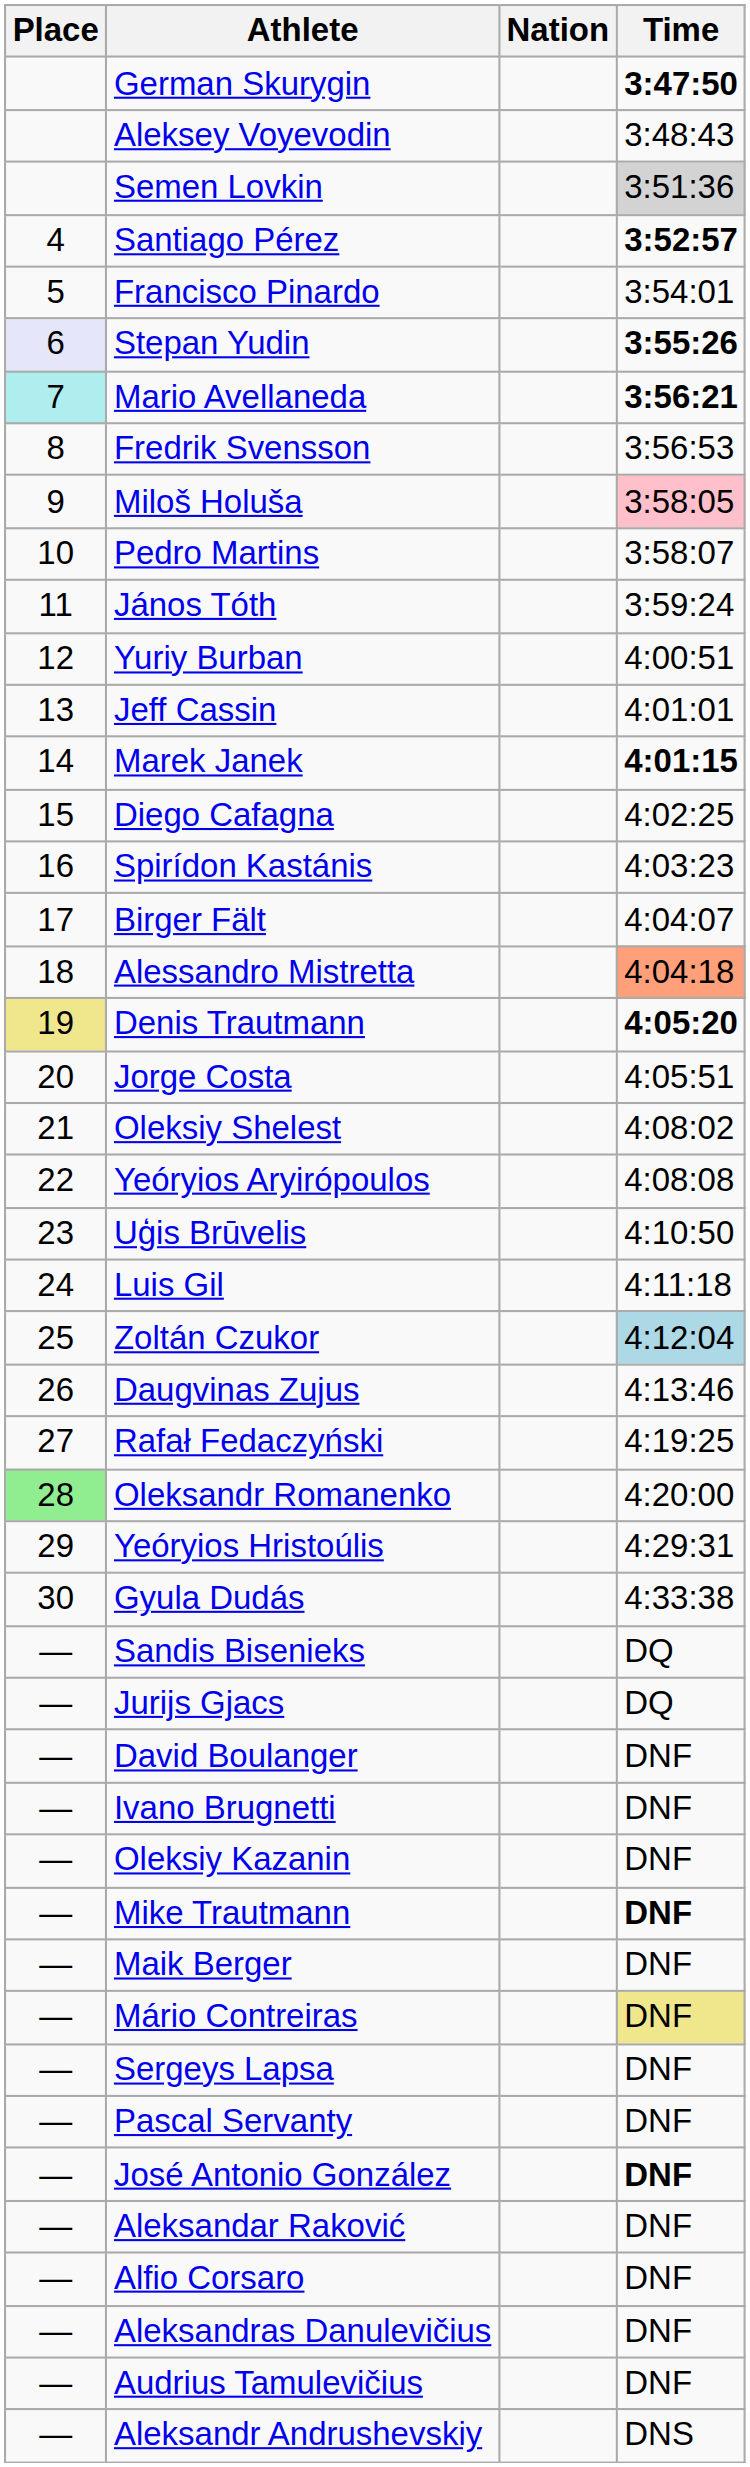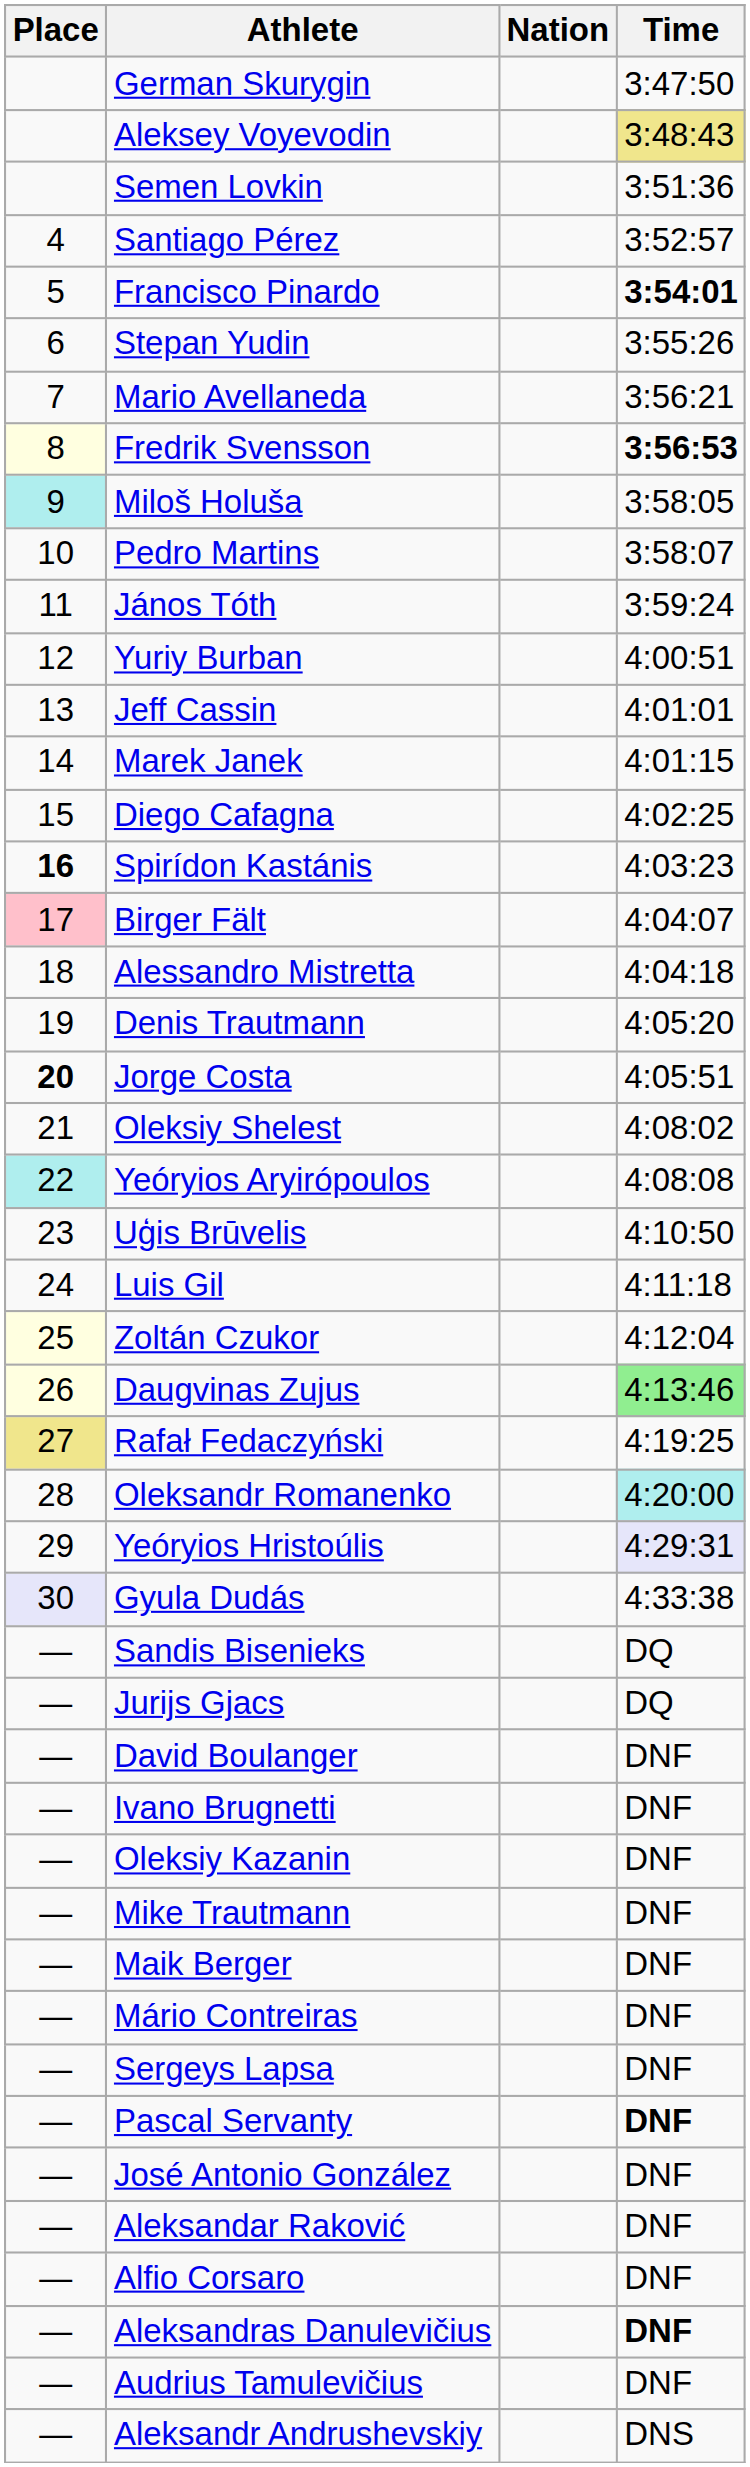(681, 82) bold -> (679, 82) normal
(679, 135) no background -> (679, 135) khaki background
(679, 187) lightgrey background -> (679, 187) no background
(681, 239) bold -> (679, 239) normal
(679, 291) normal -> (681, 291) bold
(56, 344) lavender background -> (56, 344) no background
(681, 344) bold -> (679, 344) normal
(56, 396) paleturquoise background -> (56, 396) no background
(681, 396) bold -> (679, 396) normal
(56, 448) no background -> (56, 448) lightyellow background
(679, 448) normal -> (681, 448) bold
(56, 501) no background -> (56, 501) paleturquoise background
(679, 501) pink background -> (679, 501) no background
(681, 762) bold -> (679, 762) normal
(56, 866) normal -> (56, 866) bold
(56, 919) no background -> (56, 919) pink background
(679, 971) lightsalmon background -> (679, 971) no background
(56, 1023) khaki background -> (56, 1023) no background
(681, 1023) bold -> (679, 1023) normal
(56, 1076) normal -> (56, 1076) bold
(56, 1180) no background -> (56, 1180) paleturquoise background
(56, 1337) no background -> (56, 1337) lightyellow background
(679, 1337) lightblue background -> (679, 1337) no background
(56, 1389) no background -> (56, 1389) lightyellow background
(679, 1389) no background -> (679, 1389) lightgreen background
(56, 1441) no background -> (56, 1441) khaki background
(56, 1494) lightgreen background -> (56, 1494) no background
(679, 1494) no background -> (679, 1494) paleturquoise background
(679, 1546) no background -> (679, 1546) lavender background
(56, 1598) no background -> (56, 1598) lavender background
(658, 1912) bold -> (658, 1912) normal
(658, 2016) khaki background -> (658, 2016) no background
(658, 2121) normal -> (658, 2121) bold
(658, 2173) bold -> (658, 2173) normal
(658, 2330) normal -> (658, 2330) bold
